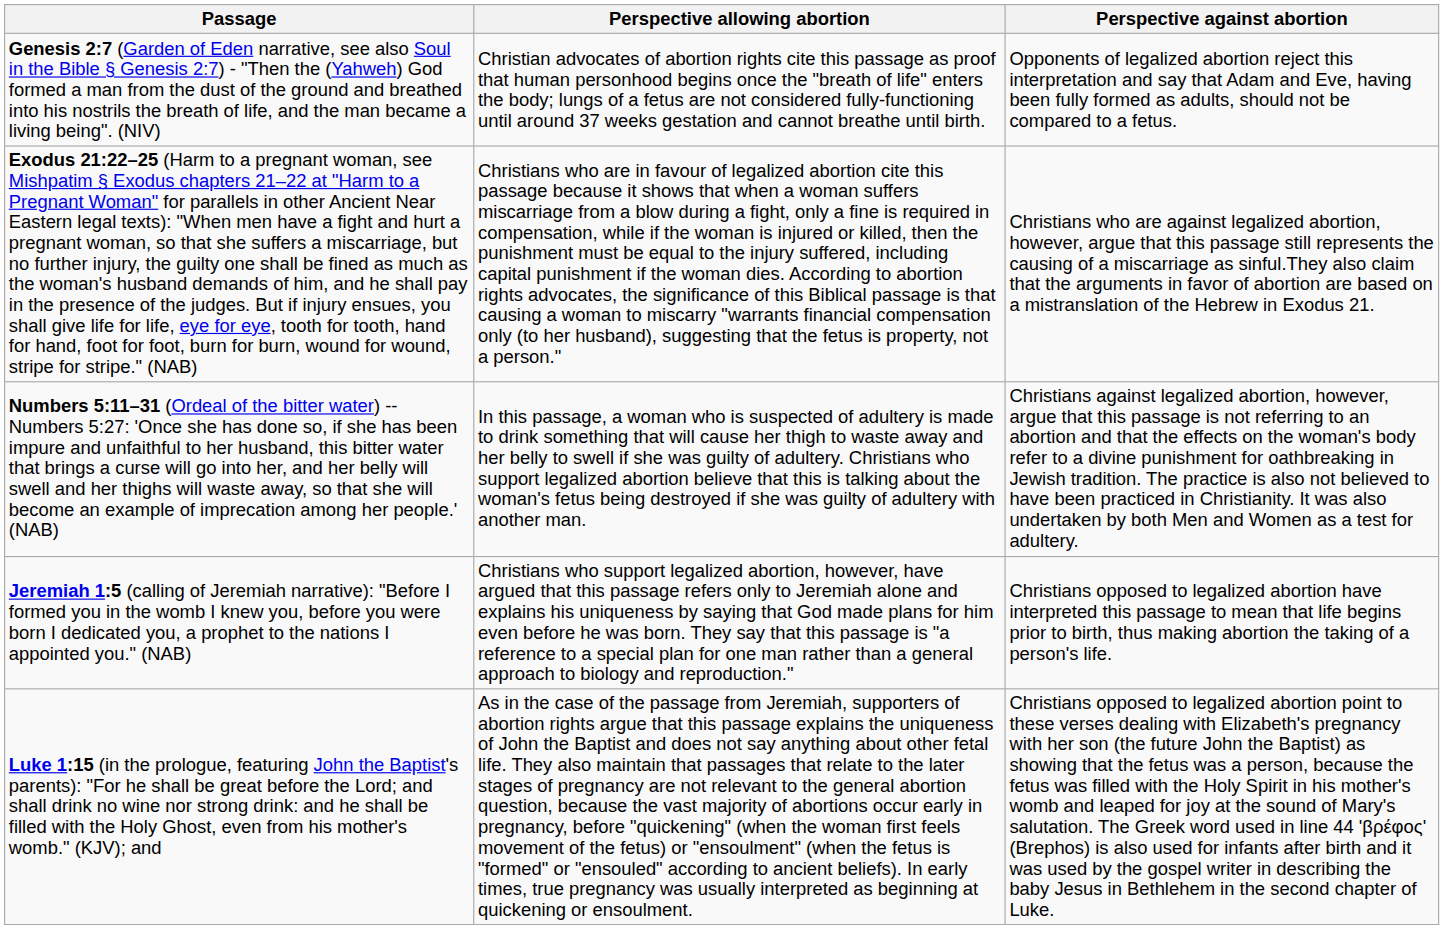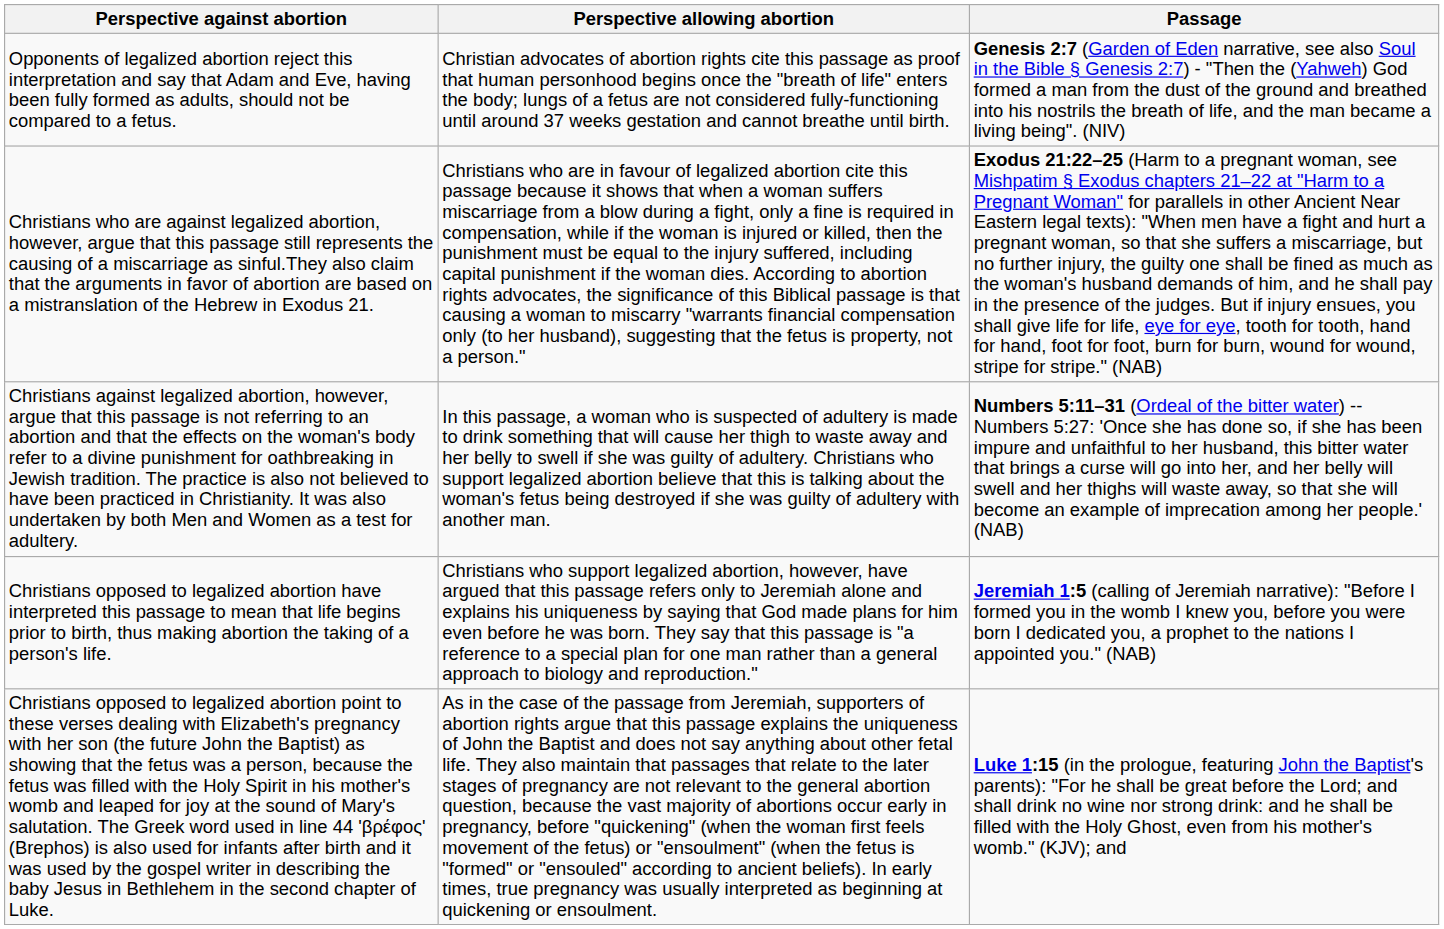columns swapped: (239, 19) <-> (1222, 19)
